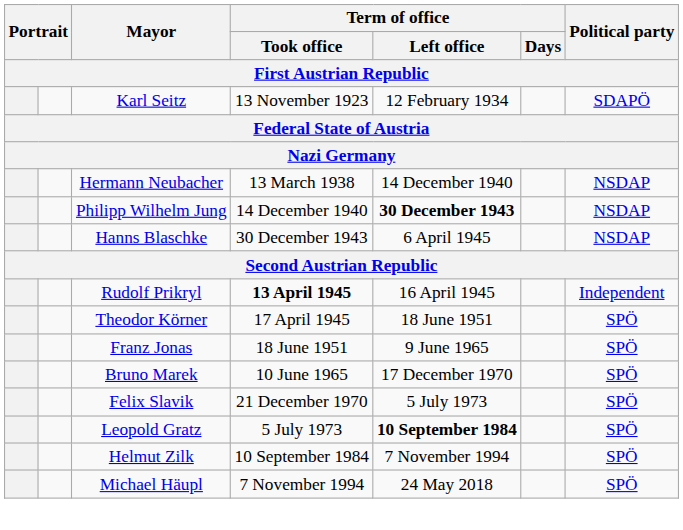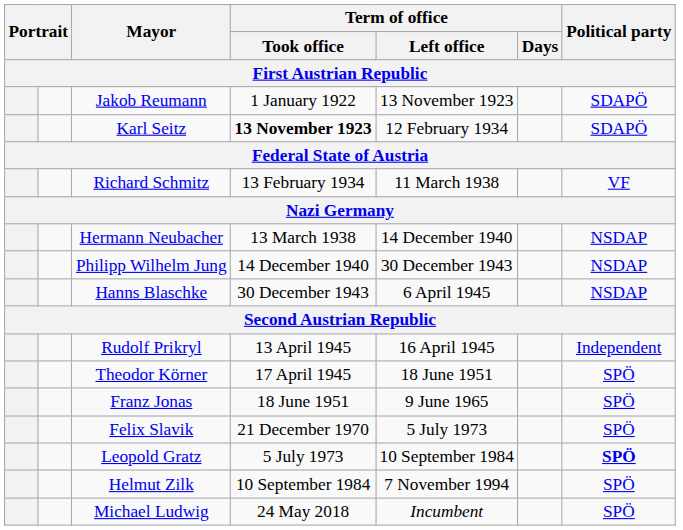+ row: (151, 100)
(302, 100) normal -> (303, 127) bold
+ row: (151, 182)
(447, 210) bold -> (447, 264) normal
(302, 292) bold -> (303, 347) normal
- row: (151, 374)
(447, 429) bold -> (447, 456) normal
(622, 429) normal -> (619, 456) bold
- row: (151, 484)
+ row: (151, 511)
